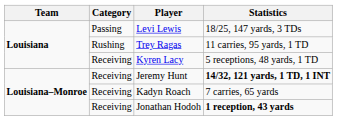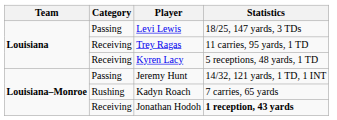(108, 44) Rushing -> (112, 44) Receiving
(112, 76) Receiving -> (107, 76) Passing
(268, 76) bold -> (266, 76) normal
(112, 91) Receiving -> (108, 91) Rushing
